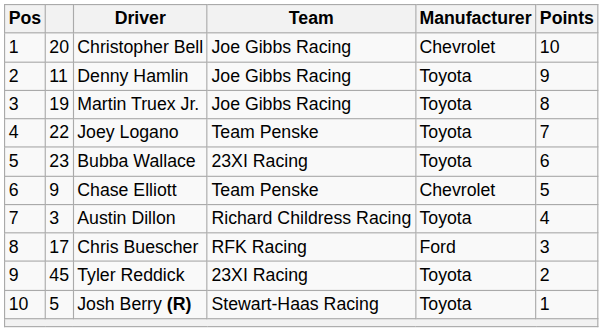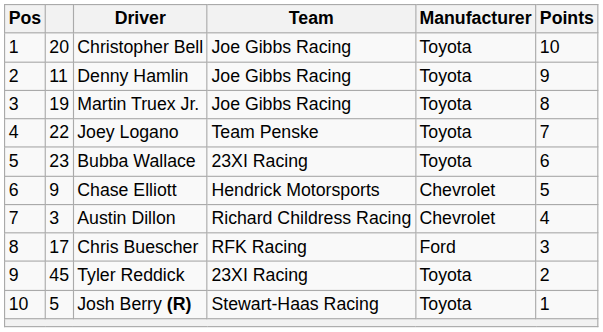(457, 46) Chevrolet -> (446, 46) Toyota
(265, 189) Team Penske -> (296, 189) Hendrick Motorsports
(446, 218) Toyota -> (457, 218) Chevrolet
